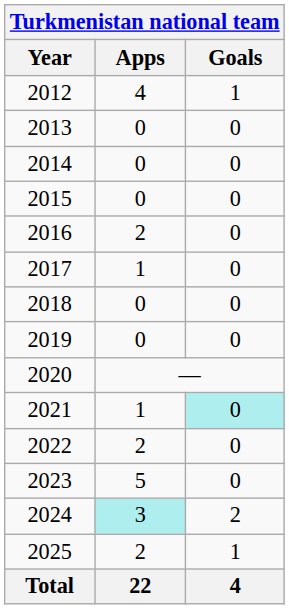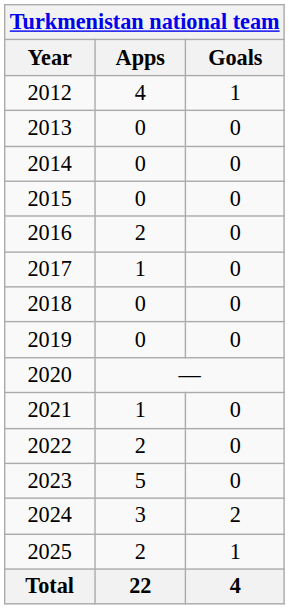(235, 410) paleturquoise background -> (235, 410) no background
(140, 515) paleturquoise background -> (140, 515) no background
